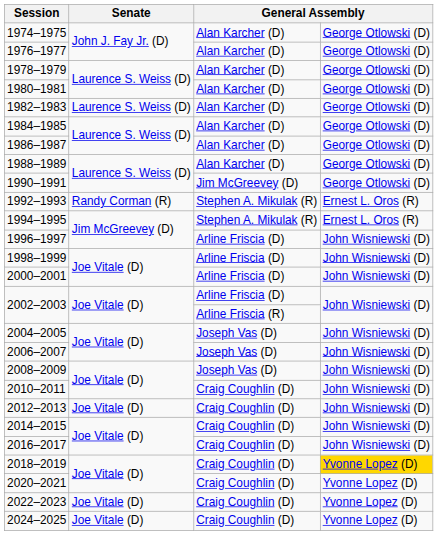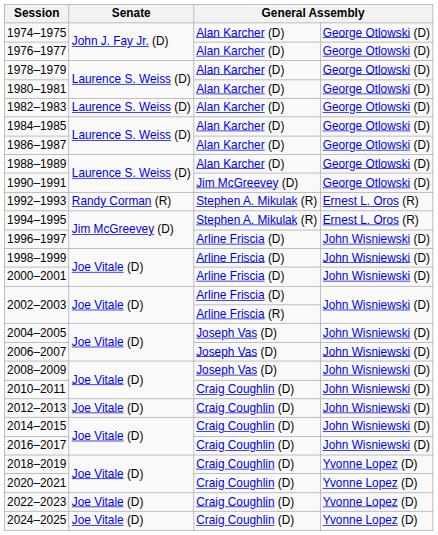(370, 464) gold background -> (370, 464) no background
